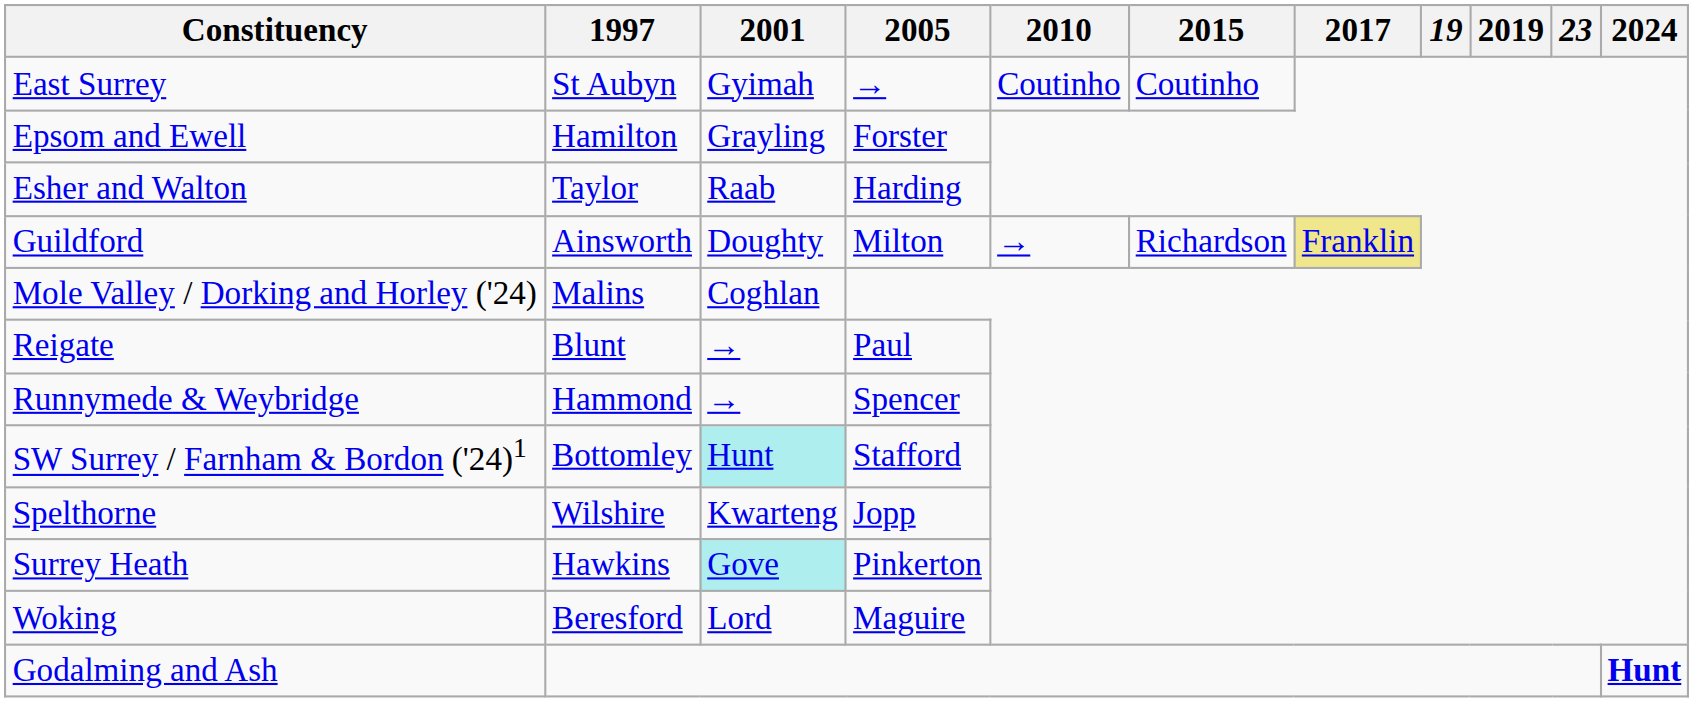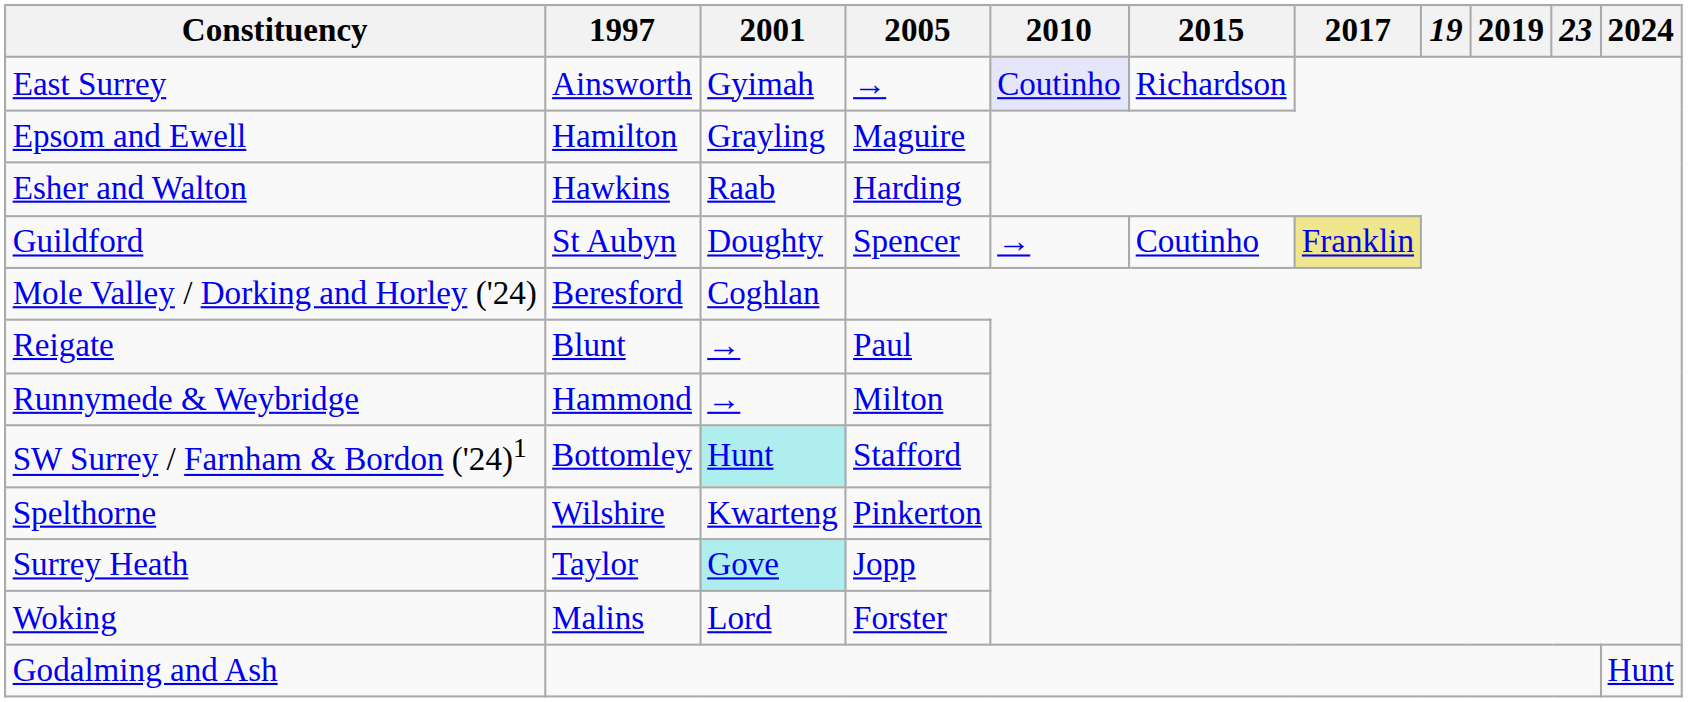(614, 83) St Aubyn -> (622, 83) Ainsworth
(1059, 83) no background -> (1059, 83) lavender background
(1197, 83) Coutinho -> (1211, 83) Richardson
(900, 135) Forster -> (909, 135) Maguire
(595, 188) Taylor -> (611, 188) Hawkins
(622, 240) Ainsworth -> (614, 240) St Aubyn
(898, 240) Milton -> (906, 240) Spencer
(1211, 240) Richardson -> (1197, 240) Coutinho
(598, 293) Malins -> (617, 293) Beresford
(906, 398) Spencer -> (898, 398) Milton
(884, 512) Jopp -> (917, 512) Pinkerton
(611, 564) Hawkins -> (595, 564) Taylor
(917, 564) Pinkerton -> (884, 564) Jopp
(617, 617) Beresford -> (598, 617) Malins
(909, 617) Maguire -> (900, 617) Forster
(1644, 670) bold -> (1641, 670) normal
